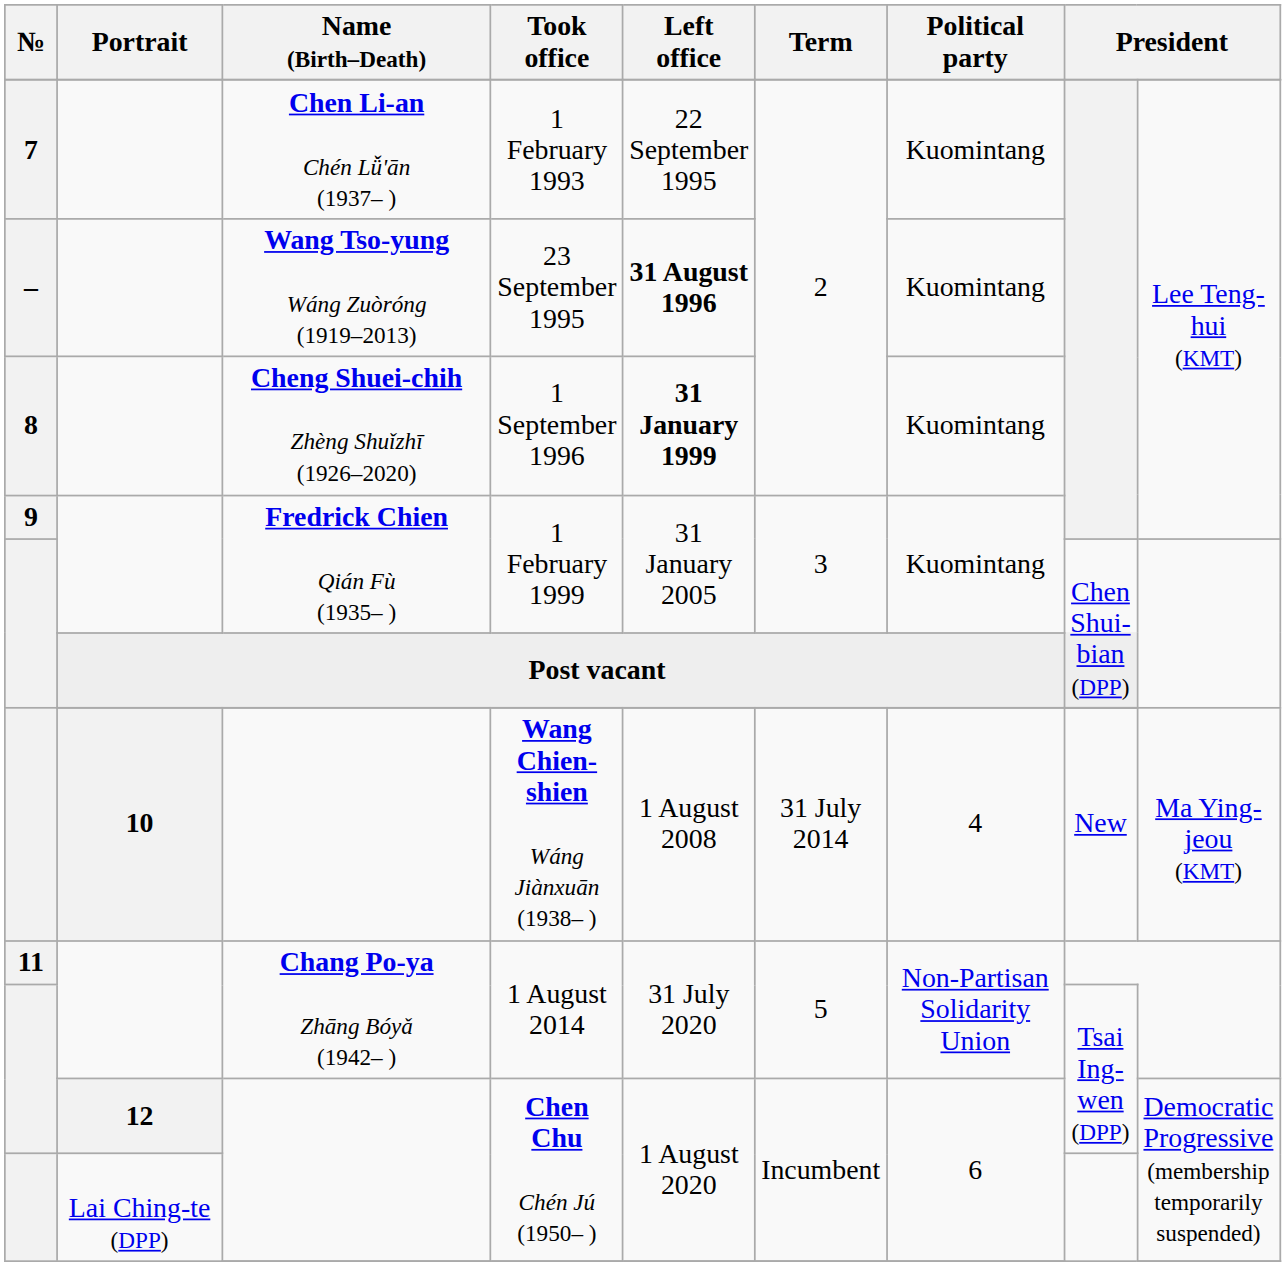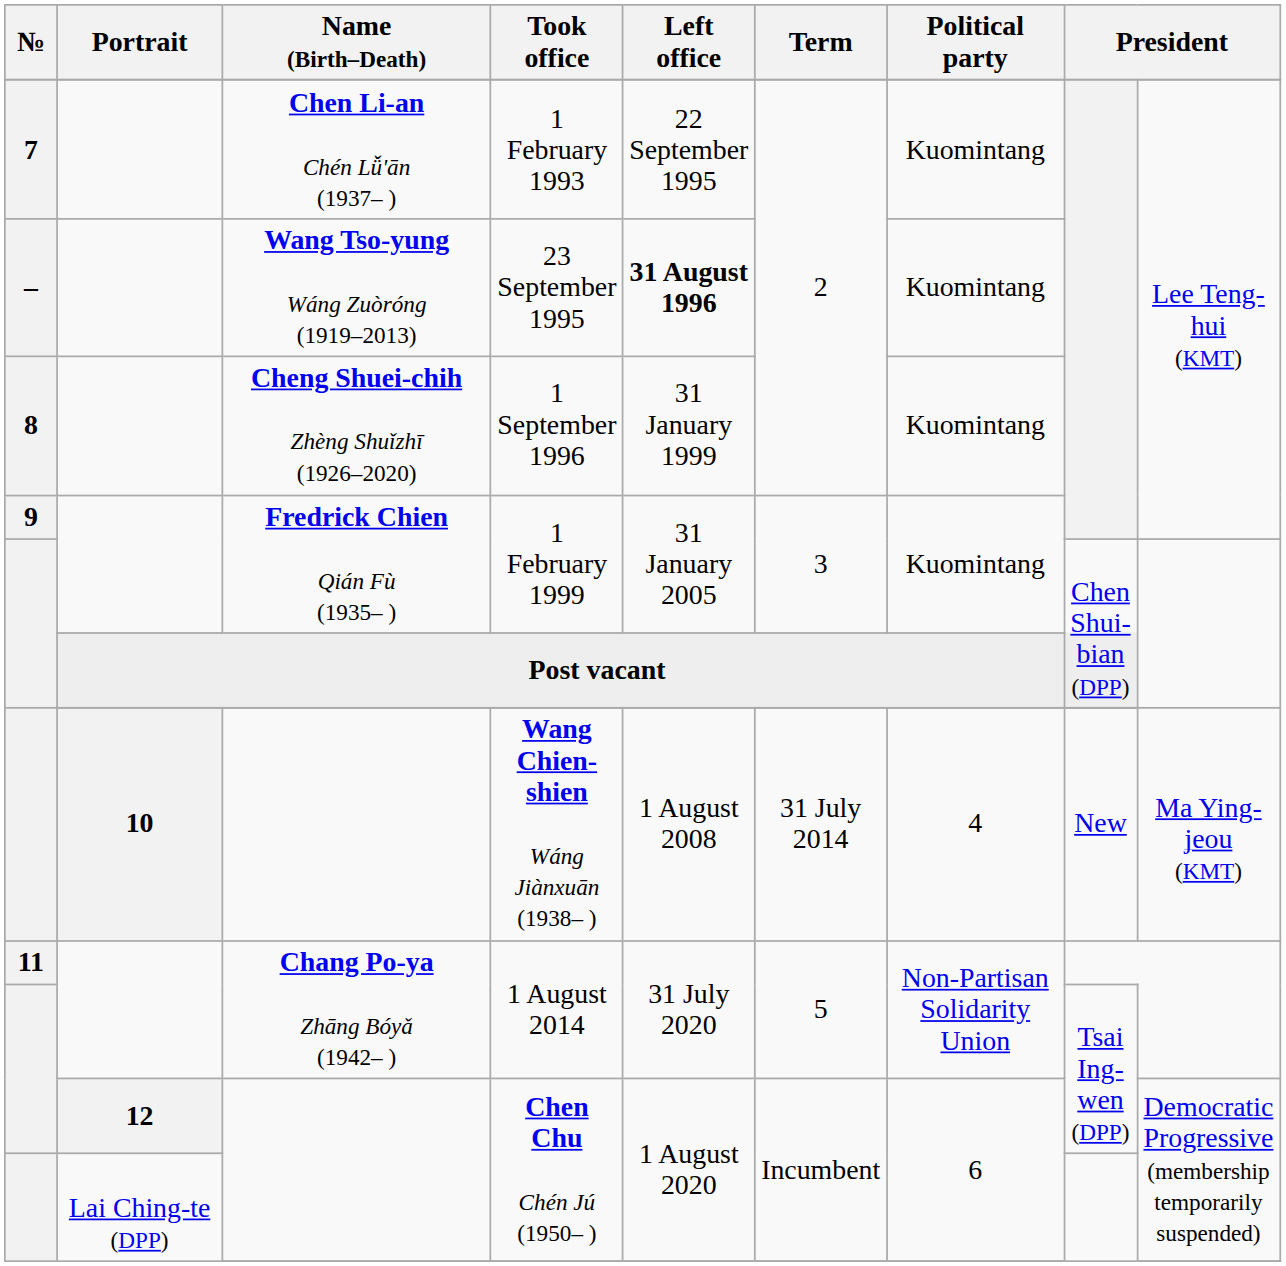(689, 425) bold -> (689, 425) normal
